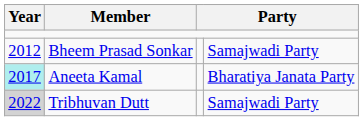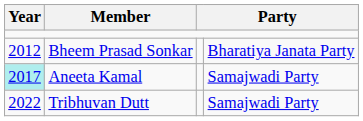(263, 50) Samajwadi Party -> (281, 50) Bharatiya Janata Party
(281, 76) Bharatiya Janata Party -> (263, 76) Samajwadi Party
(25, 102) lightgrey background -> (25, 102) no background
